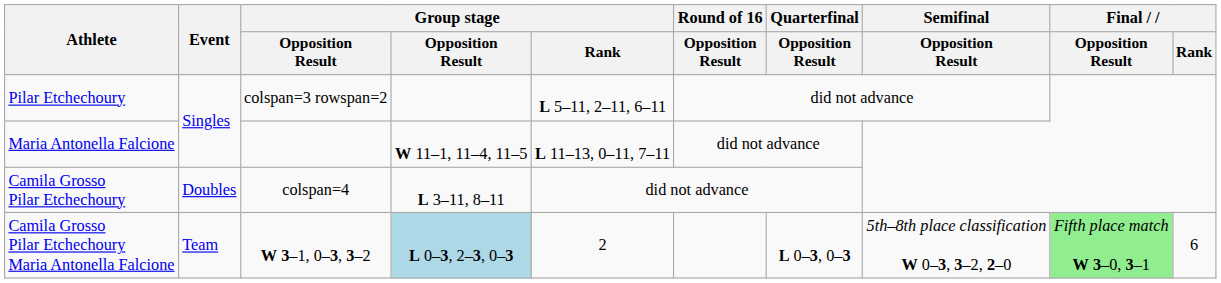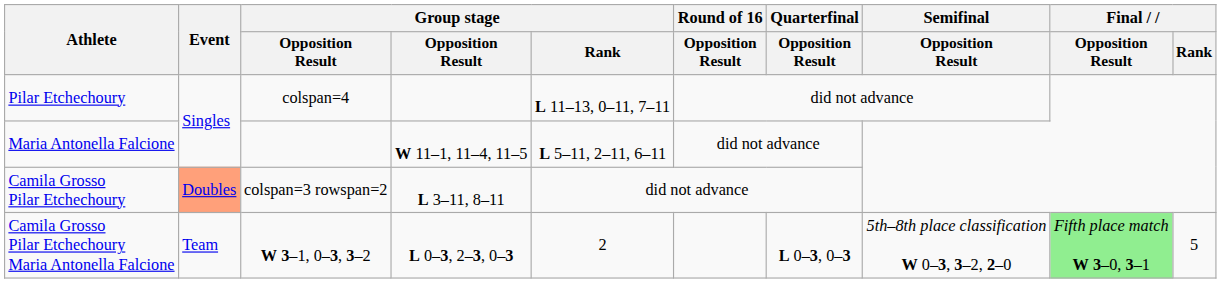(316, 98) colspan=3 rowspan=2 -> (316, 98) colspan=4
(603, 107) L 5–11, 2–11, 6–11 -> (603, 107) L 11–13, 0–11, 7–11
(603, 153) L 11–13, 0–11, 7–11 -> (603, 153) L 5–11, 2–11, 6–11
(209, 190) no background -> (209, 190) lightsalmon background
(316, 190) colspan=4 -> (316, 190) colspan=3 rowspan=2
(461, 255) lightblue background -> (461, 255) no background
(1194, 245) 6 -> (1194, 245) 5
